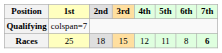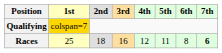(69, 25) no background -> (69, 25) gold background
(123, 40) 15 -> (123, 40) 16
